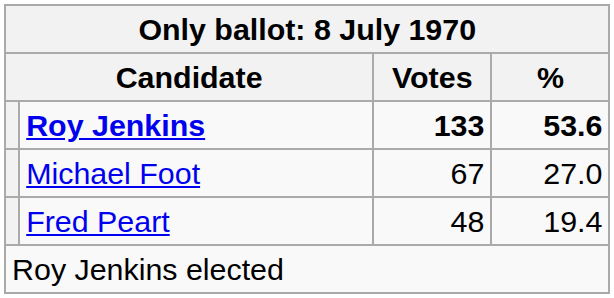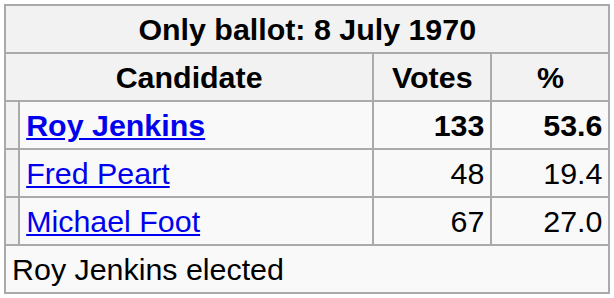rows swapped: (113, 174) <-> (98, 222)
